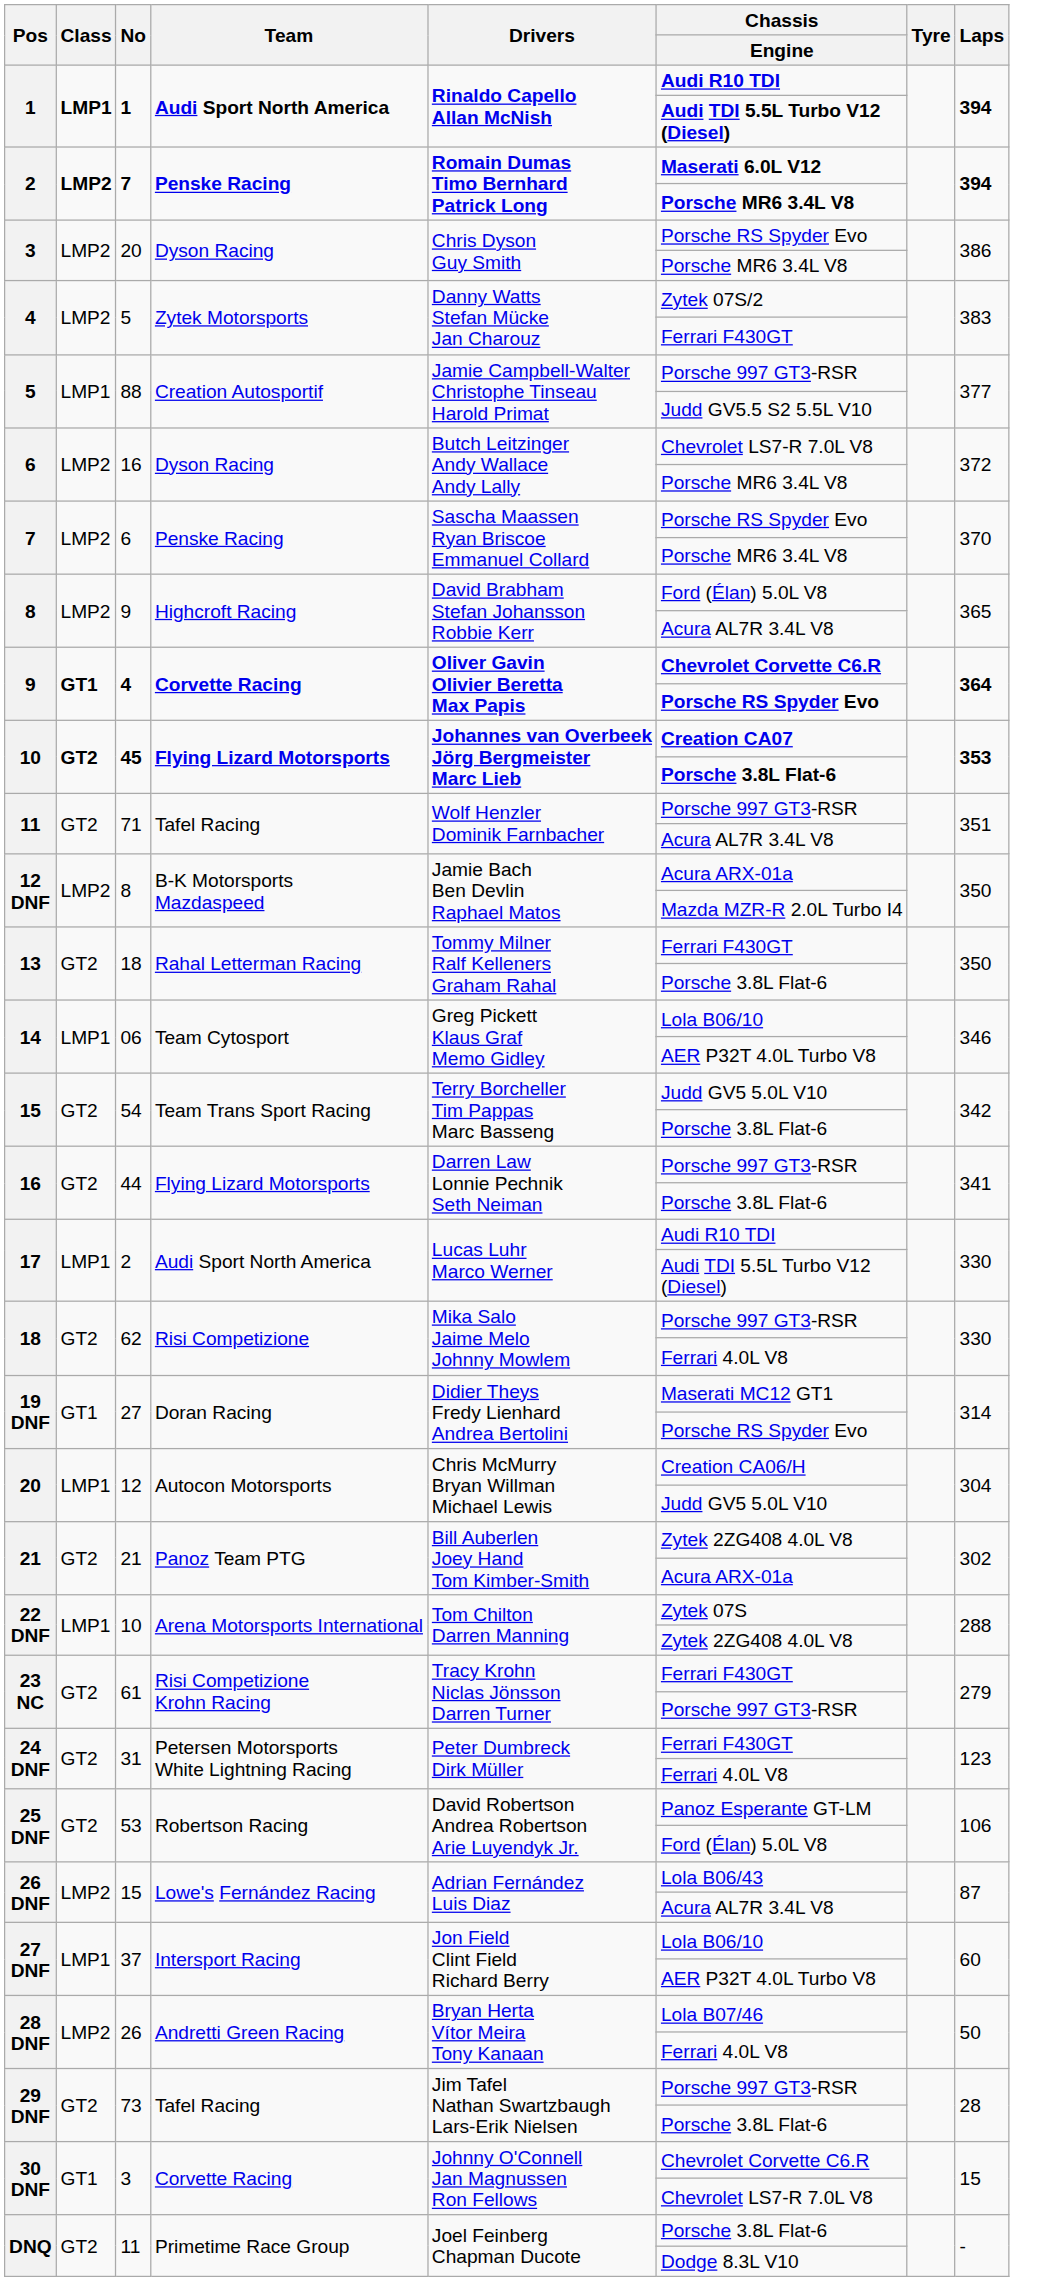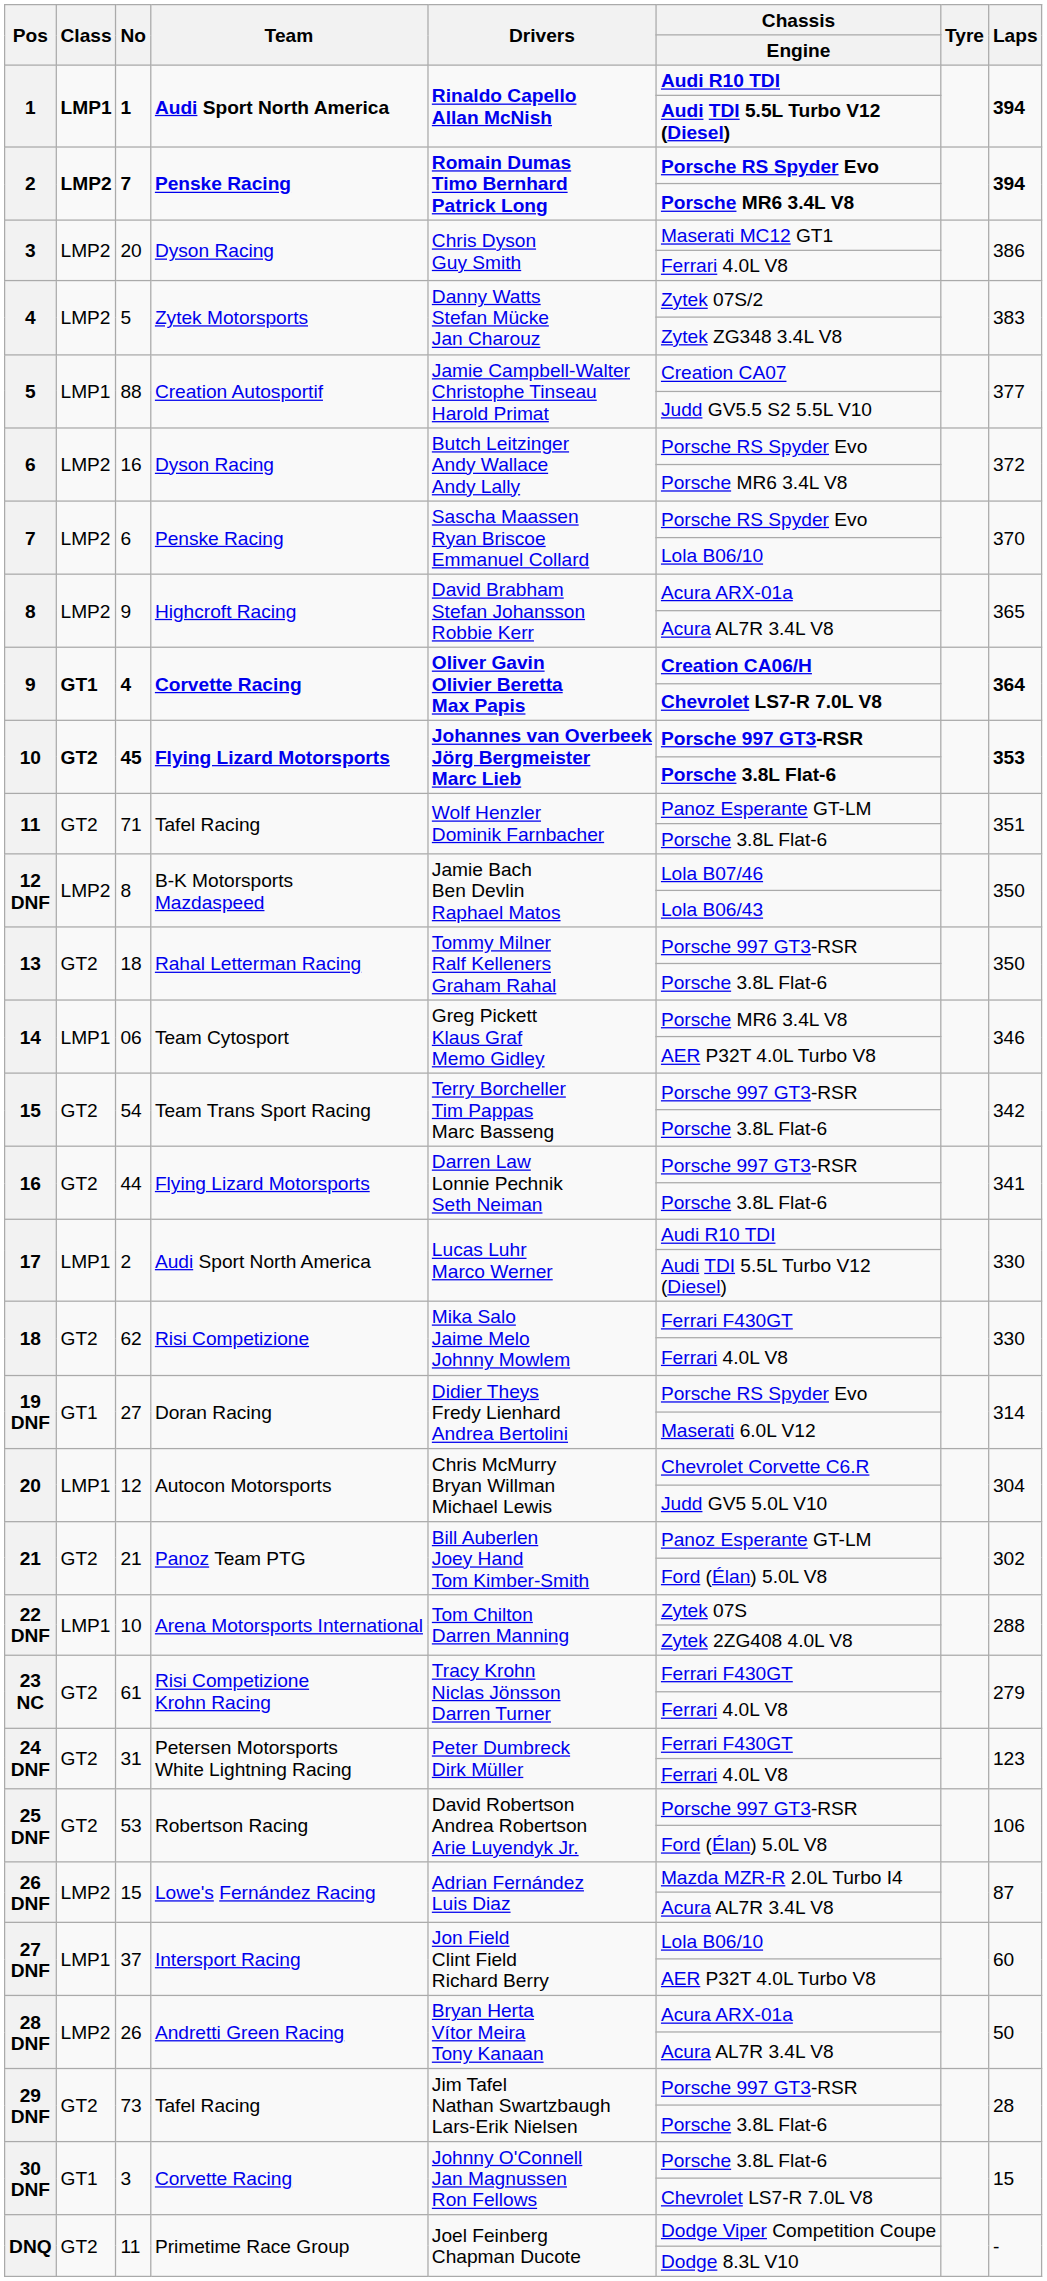(741, 166) Maserati 6.0L V12 -> (770, 166) Porsche RS Spyder Evo
(764, 236) Porsche RS Spyder Evo -> (747, 236) Maserati MC12 GT1
(754, 266) Porsche MR6 3.4L V8 -> (724, 266) Ferrari 4.0L V8
(727, 336) Ferrari F430GT -> (752, 336) Zytek ZG348 3.4L V8
(759, 373) Porsche 997 GT3-RSR -> (724, 373) Creation CA07
(767, 446) Chevrolet LS7-R 7.0L V8 -> (764, 446) Porsche RS Spyder Evo
(754, 556) Porsche MR6 3.4L V8 -> (712, 556) Lola B06/10
(744, 592) Ford (Élan) 5.0L V8 -> (727, 592) Acura ARX-01a
(771, 665) Chevrolet Corvette C6.R -> (736, 665) Creation CA06/H
(770, 702) Porsche RS Spyder Evo -> (771, 702) Chevrolet LS7-R 7.0L V8
(727, 739) Creation CA07 -> (762, 739) Porsche 997 GT3-RSR
(759, 809) Porsche 997 GT3-RSR -> (766, 809) Panoz Esperante GT-LM
(747, 839) Acura AL7R 3.4L V8 -> (744, 839) Porsche 3.8L Flat-6
(727, 872) Acura ARX-01a -> (712, 872) Lola B07/46
(782, 909) Mazda MZR-R 2.0L Turbo I4 -> (712, 909) Lola B06/43
(727, 946) Ferrari F430GT -> (759, 946) Porsche 997 GT3-RSR
(712, 1019) Lola B06/10 -> (754, 1019) Porsche MR6 3.4L V8
(744, 1092) Judd GV5 5.0L V10 -> (759, 1092) Porsche 997 GT3-RSR
(759, 1320) Porsche 997 GT3-RSR -> (727, 1320) Ferrari F430GT
(747, 1393) Maserati MC12 GT1 -> (764, 1393) Porsche RS Spyder Evo
(764, 1430) Porsche RS Spyder Evo -> (738, 1430) Maserati 6.0L V12
(733, 1467) Creation CA06/H -> (765, 1467) Chevrolet Corvette C6.R
(757, 1540) Zytek 2ZG408 4.0L V8 -> (766, 1540) Panoz Esperante GT-LM
(727, 1576) Acura ARX-01a -> (744, 1576) Ford (Élan) 5.0L V8
(759, 1710) Porsche 997 GT3-RSR -> (724, 1710) Ferrari 4.0L V8
(766, 1807) Panoz Esperante GT-LM -> (759, 1807) Porsche 997 GT3-RSR
(712, 1877) Lola B06/43 -> (782, 1877) Mazda MZR-R 2.0L Turbo I4
(712, 2014) Lola B07/46 -> (727, 2014) Acura ARX-01a
(724, 2051) Ferrari 4.0L V8 -> (747, 2051) Acura AL7R 3.4L V8
(765, 2161) Chevrolet Corvette C6.R -> (744, 2161) Porsche 3.8L Flat-6
(744, 2231) Porsche 3.8L Flat-6 -> (799, 2231) Dodge Viper Competition Coupe
